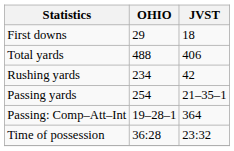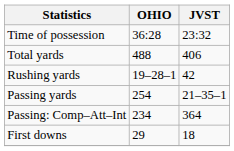rows swapped: (37, 35) <-> (56, 135)
(142, 75) 234 -> (154, 75) 19–28–1
(154, 115) 19–28–1 -> (142, 115) 234
